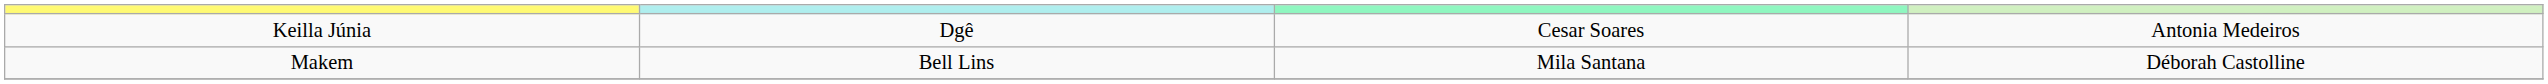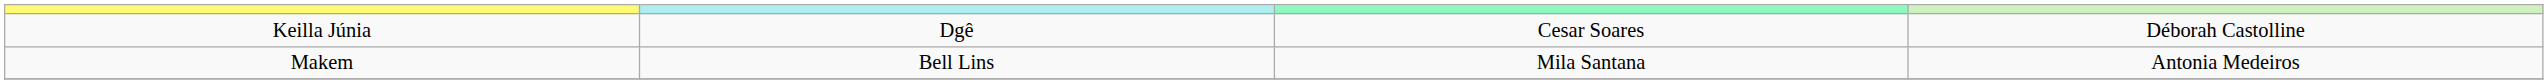(2226, 30) Antonia Medeiros -> (2226, 30) Déborah Castolline
(2226, 62) Déborah Castolline -> (2226, 62) Antonia Medeiros
